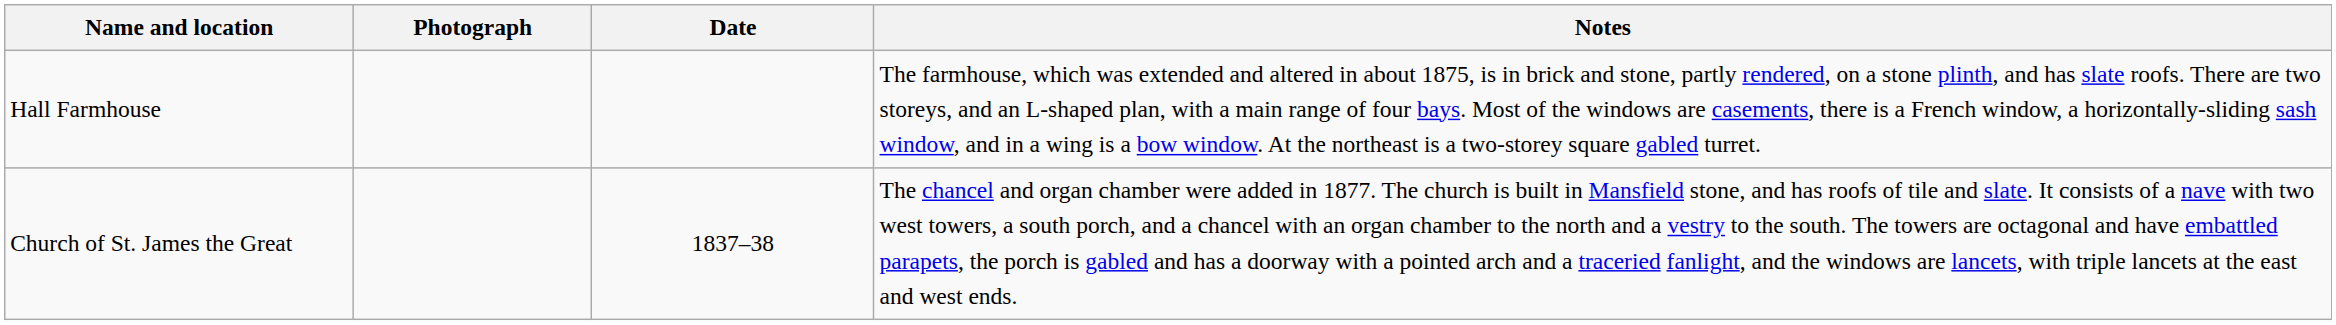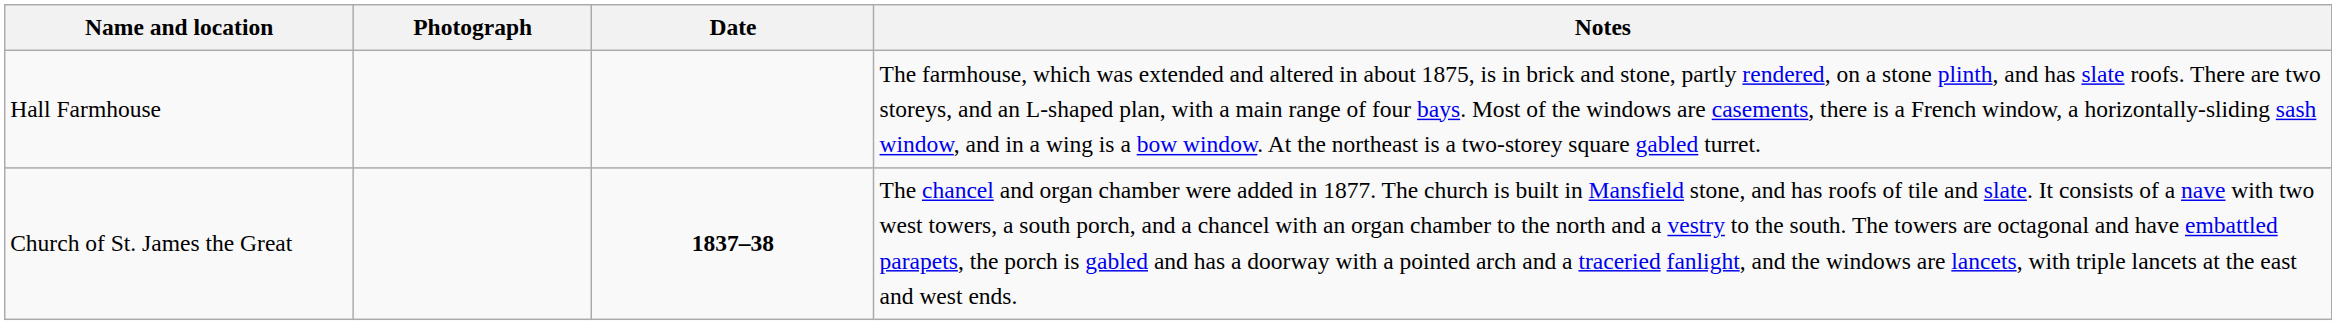(733, 243) normal -> (733, 243) bold
